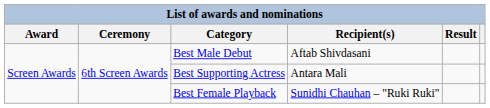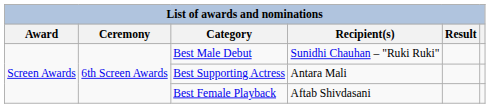(331, 53) Aftab Shivdasani -> (365, 53) Sunidhi Chauhan – "Ruki Ruki"
(365, 93) Sunidhi Chauhan – "Ruki Ruki" -> (331, 93) Aftab Shivdasani
